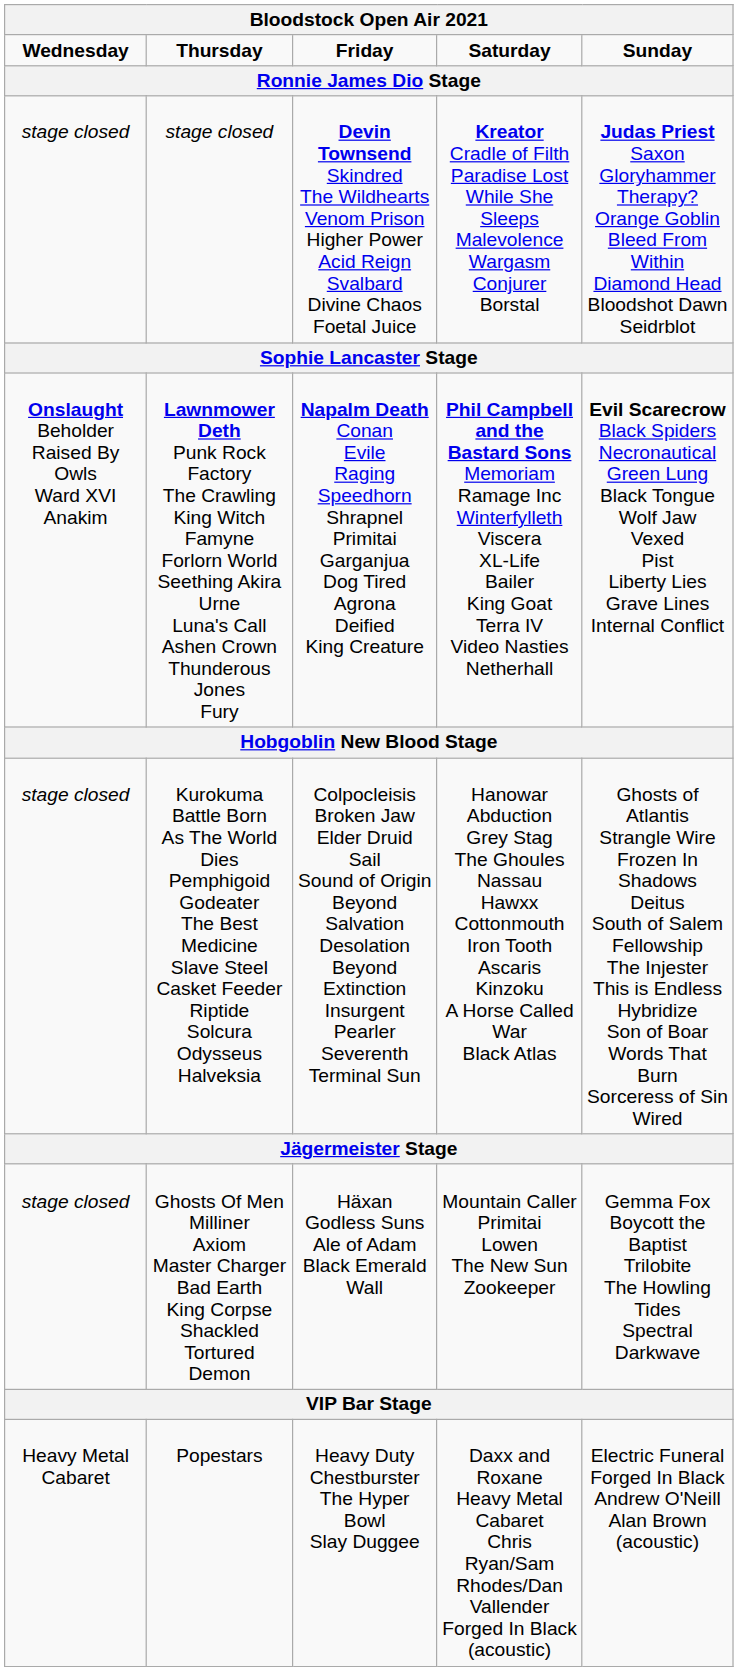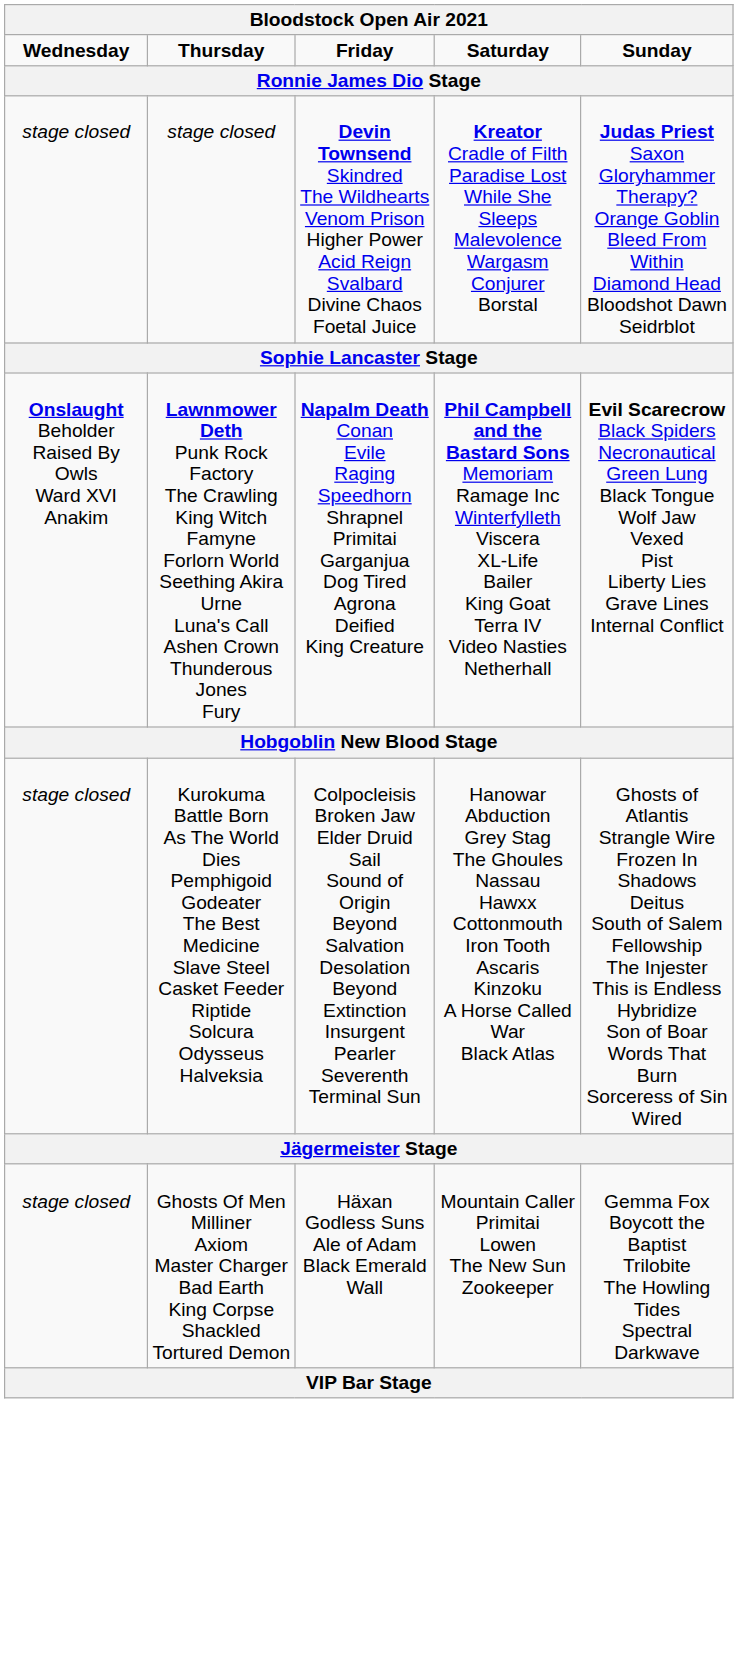- row: (219, 1456)
